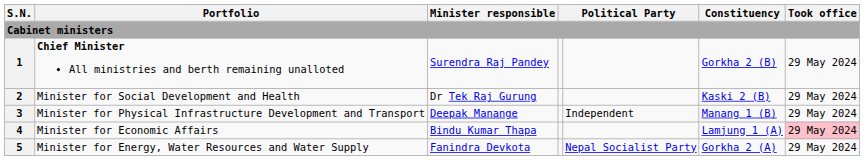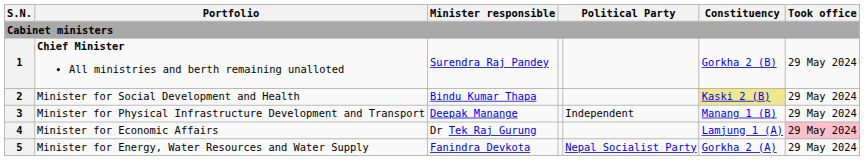(483, 97) Dr Tek Raj Gurung -> (483, 97) Bindu Kumar Thapa
(736, 97) no background -> (736, 97) khaki background
(483, 130) Bindu Kumar Thapa -> (483, 130) Dr Tek Raj Gurung
